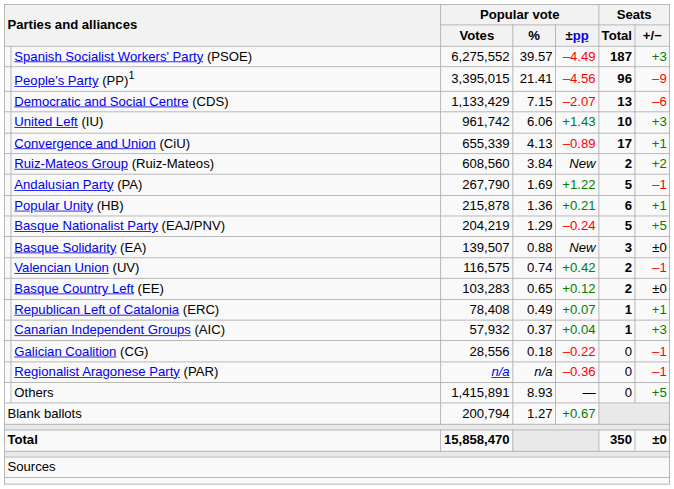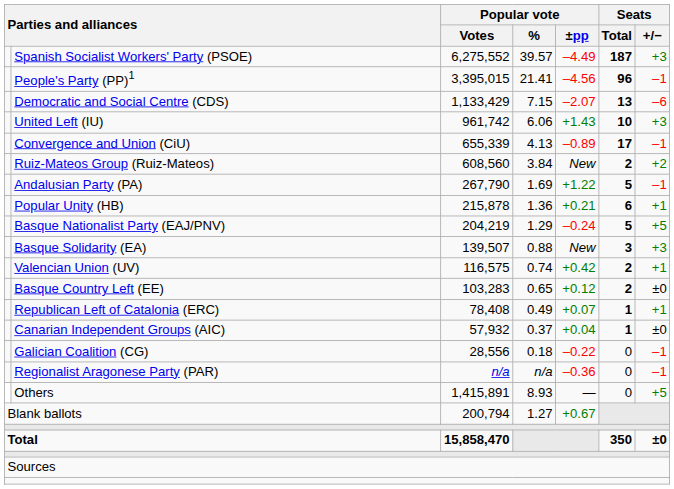(659, 79) –9 -> (659, 79) –1
(659, 143) +1 -> (659, 143) –1
(659, 247) ±0 -> (659, 247) +3
(659, 268) –1 -> (659, 268) +1
(659, 330) +3 -> (659, 330) ±0
